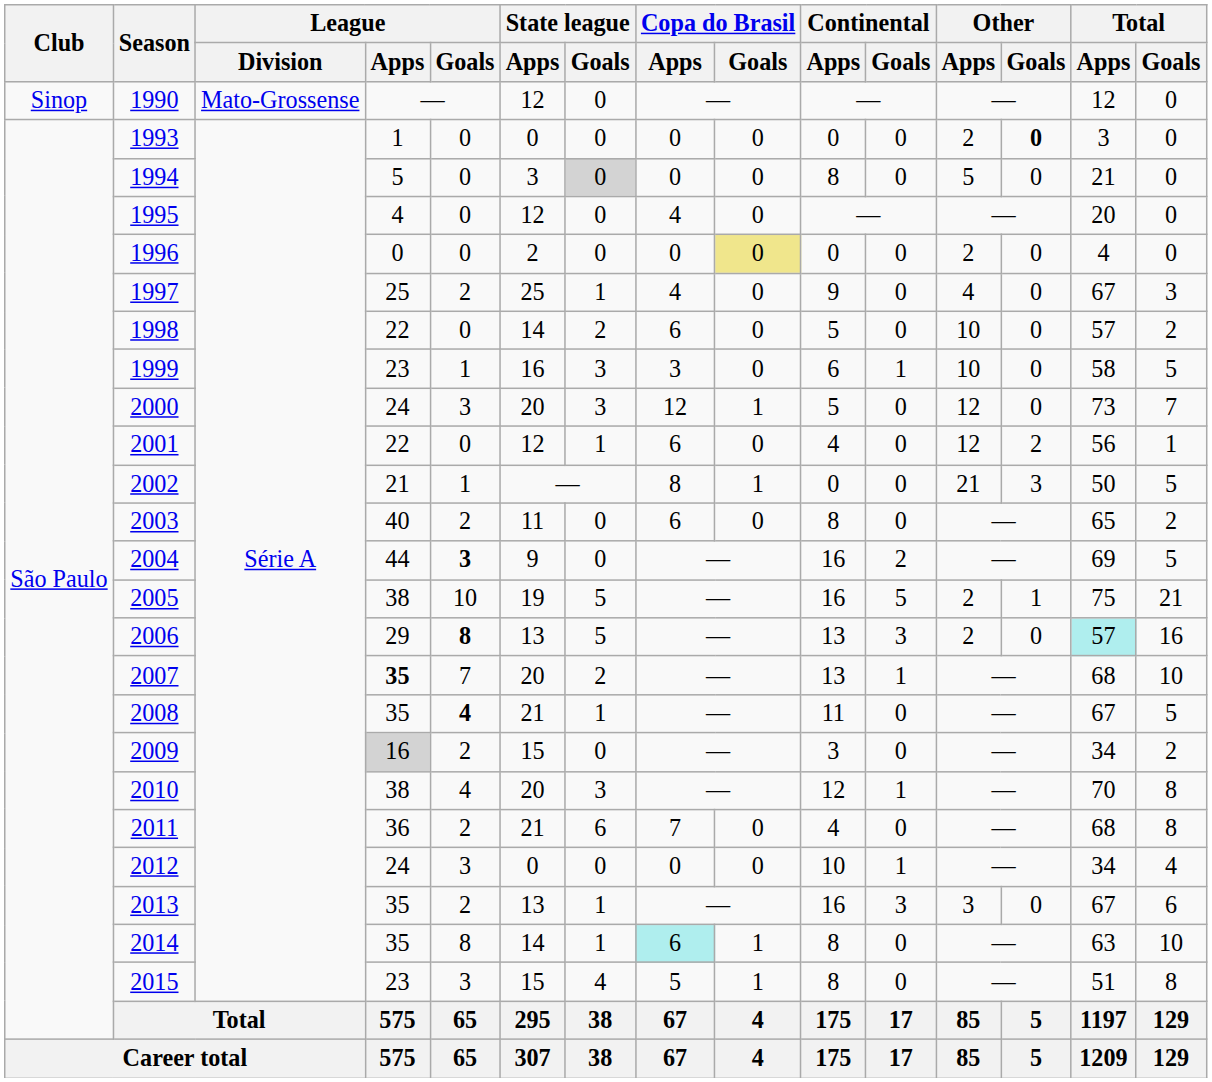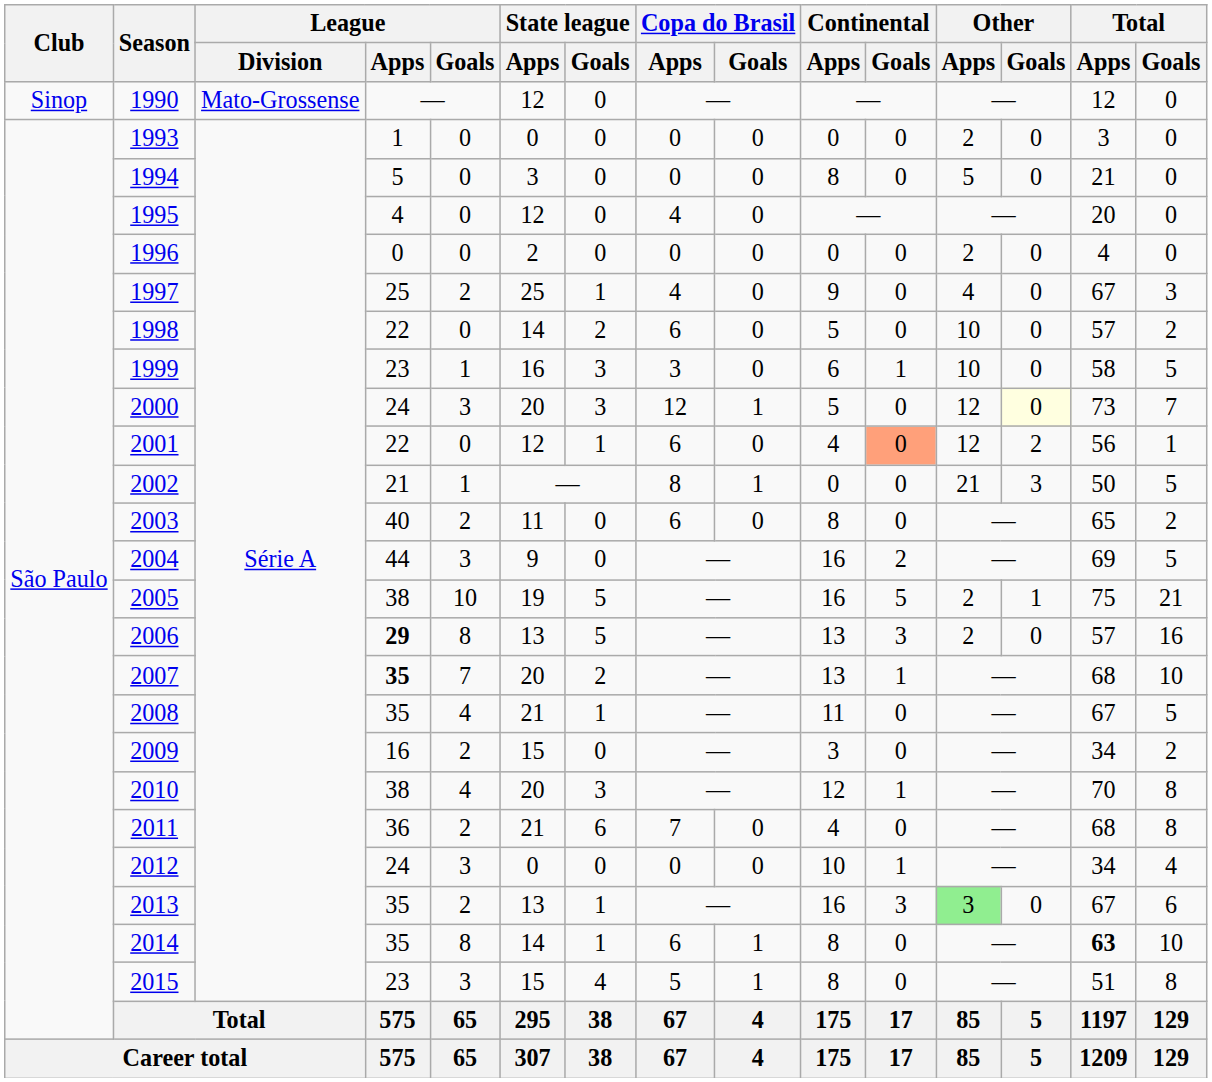(1036, 138) bold -> (1036, 138) normal
(600, 176) lightgrey background -> (600, 176) no background
(758, 253) khaki background -> (758, 253) no background
(1036, 406) no background -> (1036, 406) lightyellow background
(901, 445) no background -> (901, 445) lightsalmon background
(465, 560) bold -> (465, 560) normal
(397, 636) normal -> (397, 636) bold
(465, 636) bold -> (465, 636) normal
(1103, 636) paleturquoise background -> (1103, 636) no background
(465, 713) bold -> (465, 713) normal
(397, 751) lightgrey background -> (397, 751) no background
(968, 904) no background -> (968, 904) lightgreen background
(675, 943) paleturquoise background -> (675, 943) no background
(1103, 943) normal -> (1103, 943) bold
